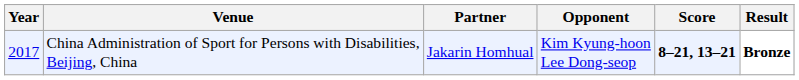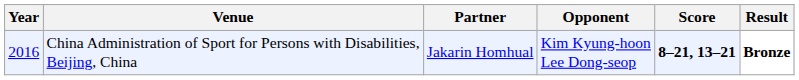(24, 52) 2017 -> (24, 52) 2016
